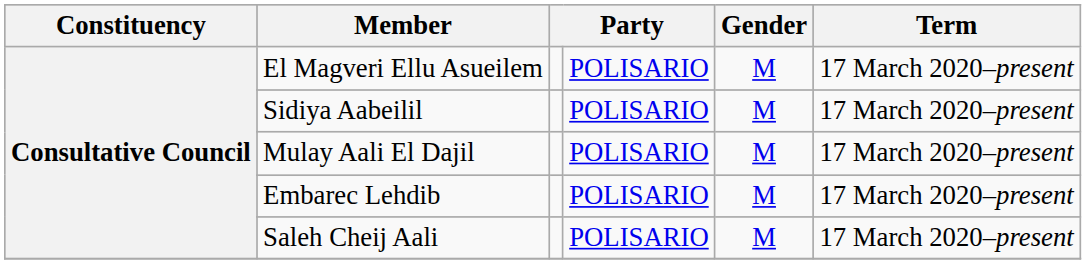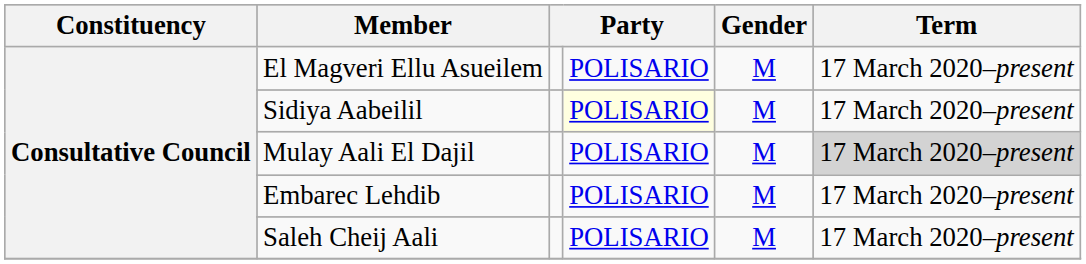(639, 110) no background -> (639, 110) lightyellow background
(947, 152) no background -> (947, 152) lightgrey background
